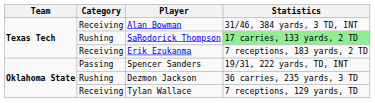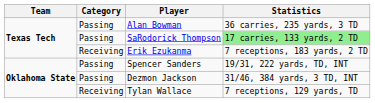(101, 25) Receiving -> (96, 25) Passing
(291, 25) 31/46, 384 yards, 3 TD, INT -> (291, 25) 36 carries, 235 yards, 3 TD
(96, 38) Rushing -> (96, 38) Passing
(96, 78) Rushing -> (96, 78) Passing
(291, 78) 36 carries, 235 yards, 3 TD -> (291, 78) 31/46, 384 yards, 3 TD, INT
